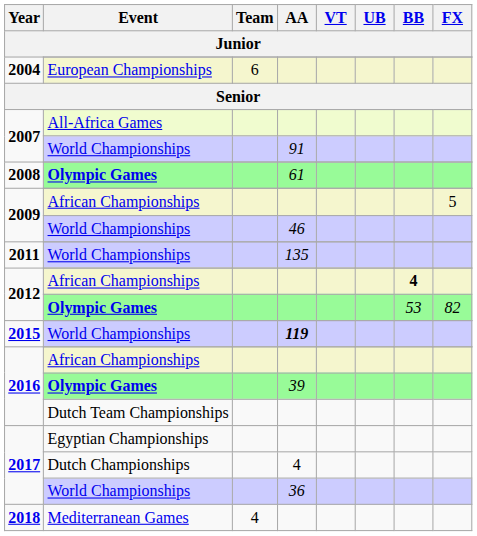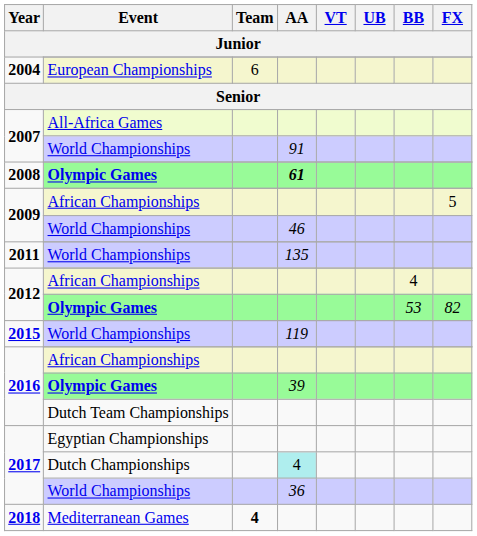(297, 175) normal -> (297, 175) bold
(413, 281) bold -> (413, 281) normal
(297, 333) bold -> (297, 333) normal
(297, 465) no background -> (297, 465) paleturquoise background
(255, 517) normal -> (255, 517) bold
